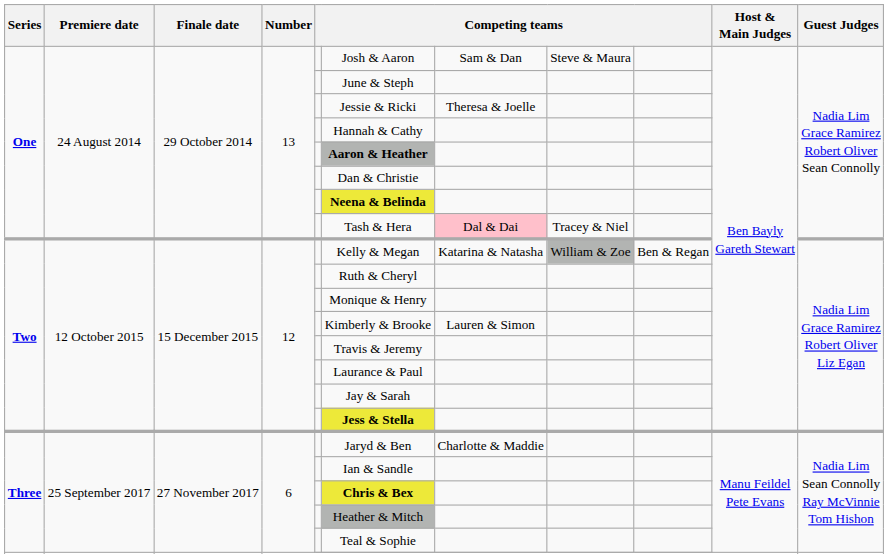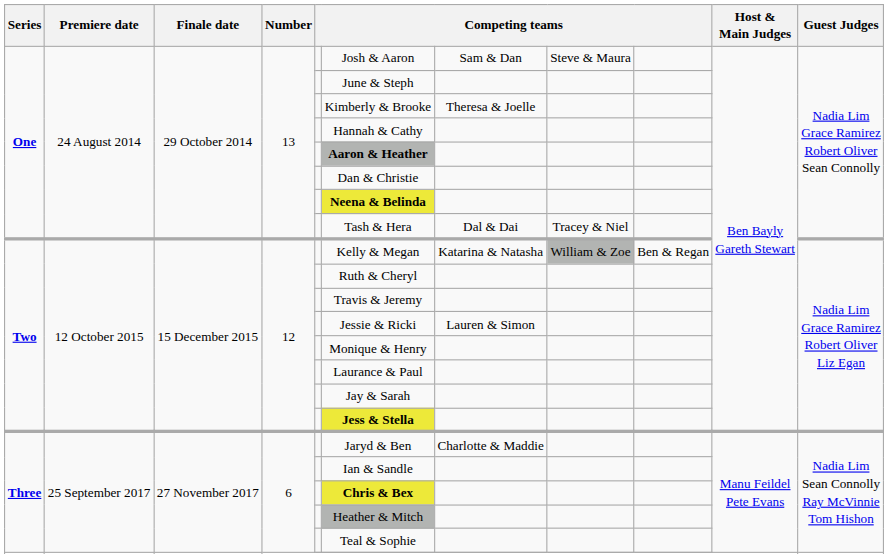(378, 106) Jessie & Ricki -> (378, 106) Kimberly & Brooke
(491, 226) pink background -> (491, 226) no background
(378, 300) Monique & Henry -> (378, 300) Travis & Jeremy
(378, 324) Kimberly & Brooke -> (378, 324) Jessie & Ricki
(378, 348) Travis & Jeremy -> (378, 348) Monique & Henry
